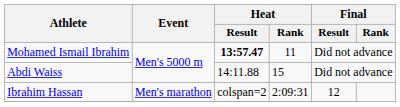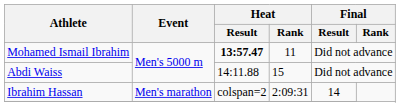(334, 92) 12 -> (334, 92) 14
